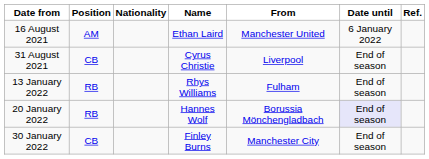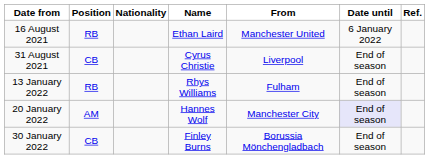(91, 34) AM -> (91, 34) RB
(91, 114) RB -> (91, 114) AM
(283, 114) Borussia Mönchengladbach -> (283, 114) Manchester City
(283, 141) Manchester City -> (283, 141) Borussia Mönchengladbach
